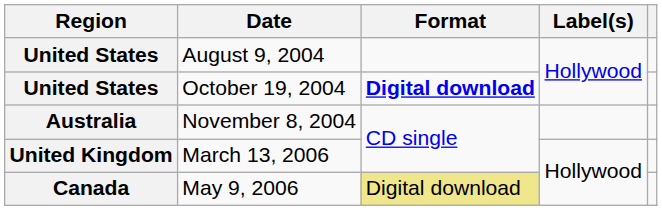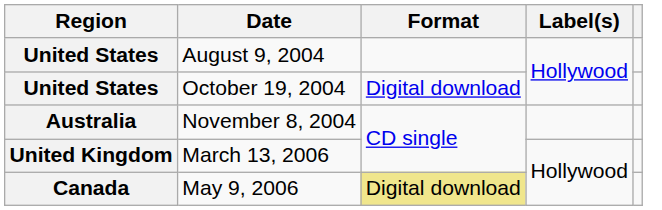(450, 88) bold -> (443, 88) normal
